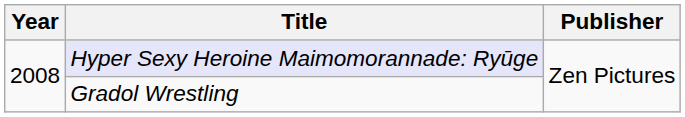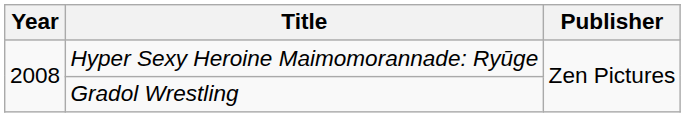(304, 58) lavender background -> (304, 58) no background
